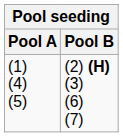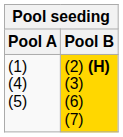(87, 93) no background -> (87, 93) gold background
